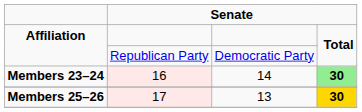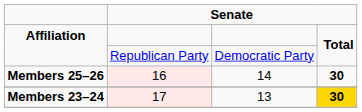(56, 76) Members 23–24 -> (56, 76) Members 25–26
(337, 76) lightgreen background -> (337, 76) no background
(56, 96) Members 25–26 -> (56, 96) Members 23–24
